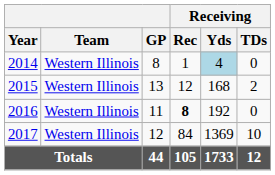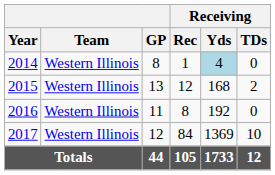(185, 110) bold -> (185, 110) normal
